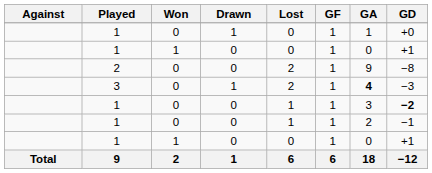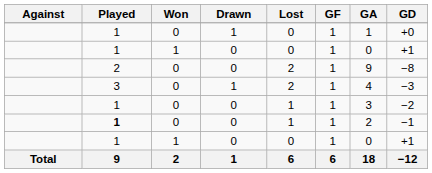(369, 87) bold -> (369, 87) normal
(408, 105) bold -> (408, 105) normal
(117, 123) normal -> (117, 123) bold
